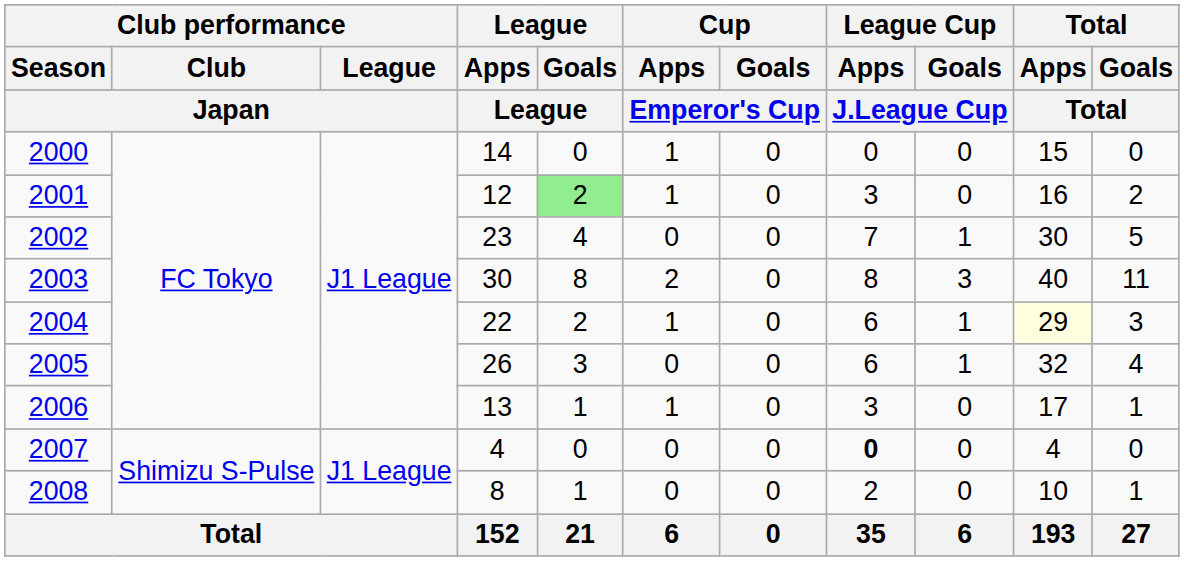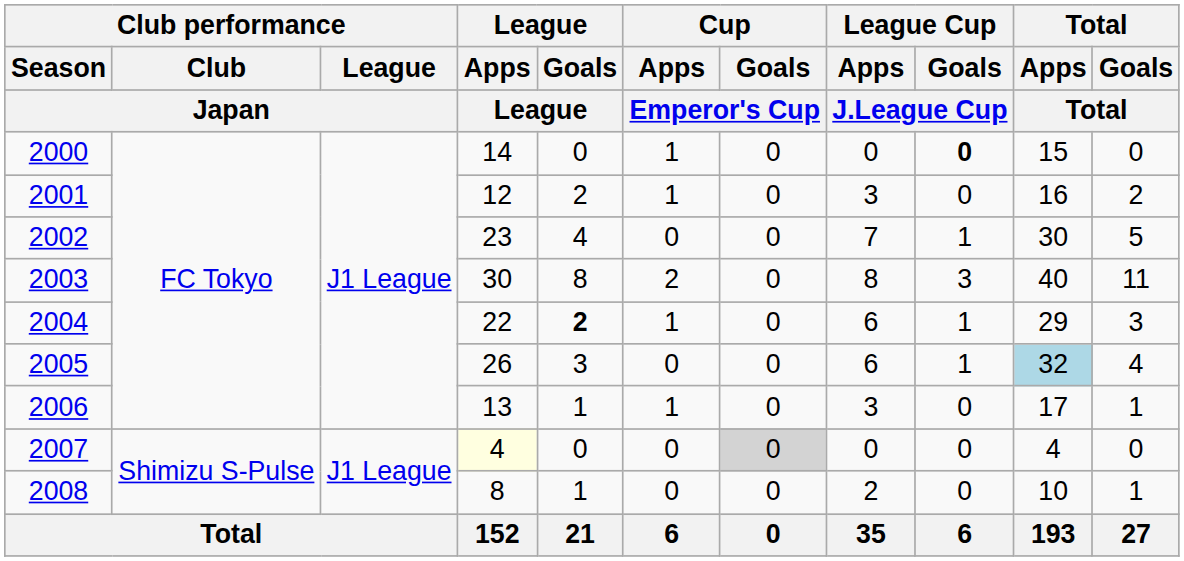(965, 152) normal -> (965, 152) bold
(580, 195) lightgreen background -> (580, 195) no background
(580, 322) normal -> (580, 322) bold
(1053, 322) lightyellow background -> (1053, 322) no background
(1053, 364) no background -> (1053, 364) lightblue background
(497, 449) no background -> (497, 449) lightyellow background
(773, 449) no background -> (773, 449) lightgrey background
(871, 449) bold -> (871, 449) normal
